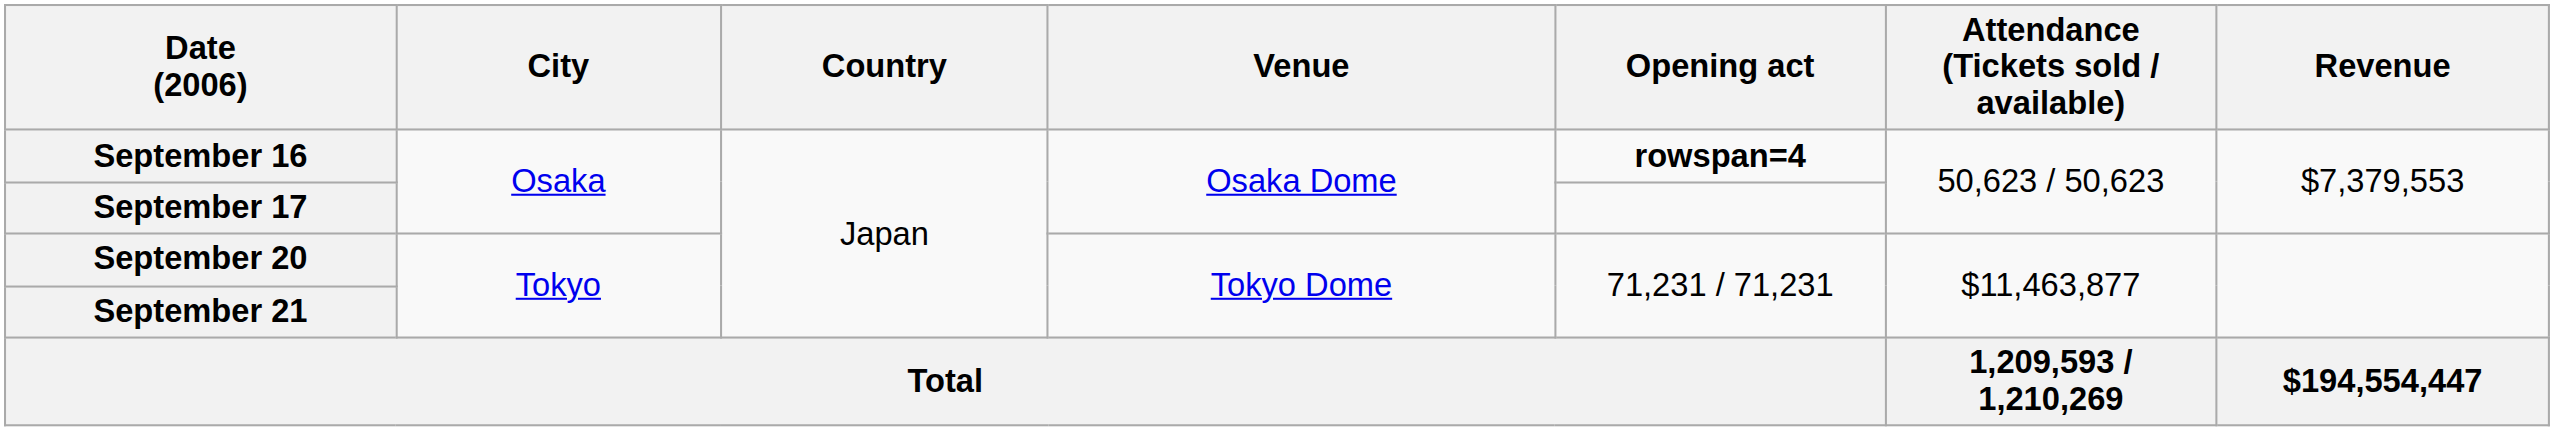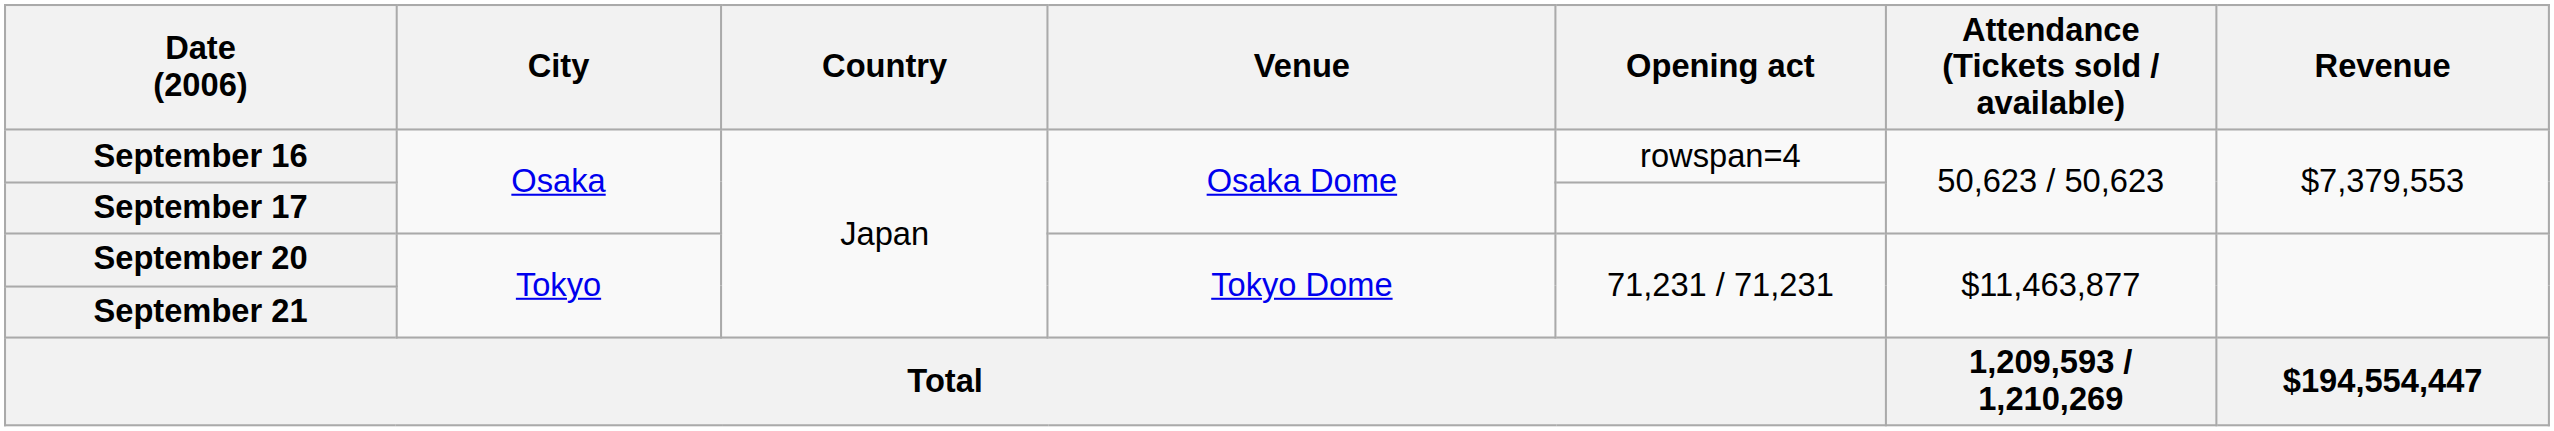(1720, 155) bold -> (1720, 155) normal
